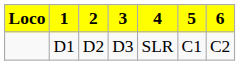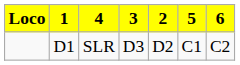columns swapped: (93, 18) <-> (158, 18)
